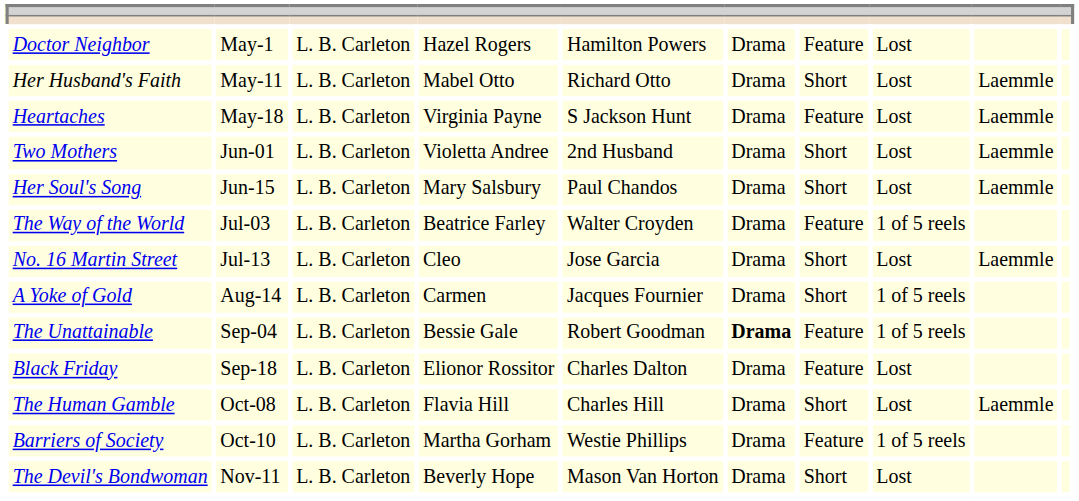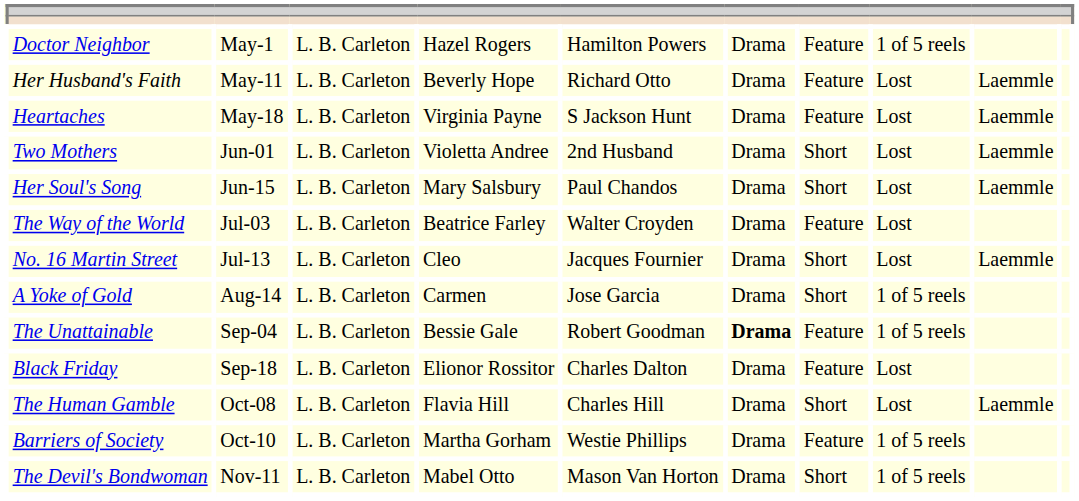(894, 44) Lost -> (921, 44) 1 of 5 reels
(469, 80) Mabel Otto -> (479, 80) Beverly Hope
(825, 80) Short -> (834, 80) Feature
(921, 224) 1 of 5 reels -> (894, 224) Lost
(613, 260) Jose Garcia -> (635, 260) Jacques Fournier
(635, 296) Jacques Fournier -> (613, 296) Jose Garcia
(479, 476) Beverly Hope -> (469, 476) Mabel Otto
(894, 476) Lost -> (921, 476) 1 of 5 reels
